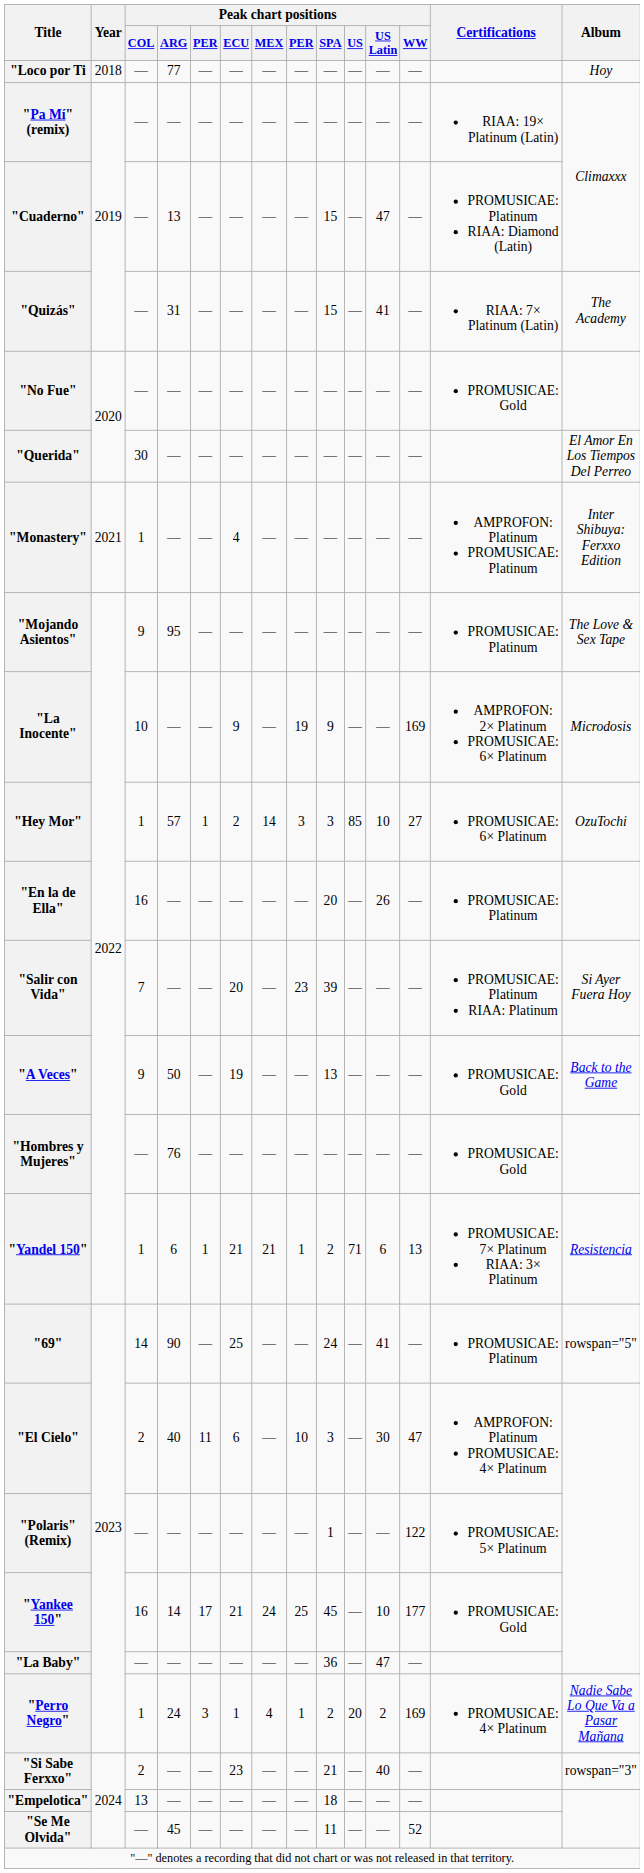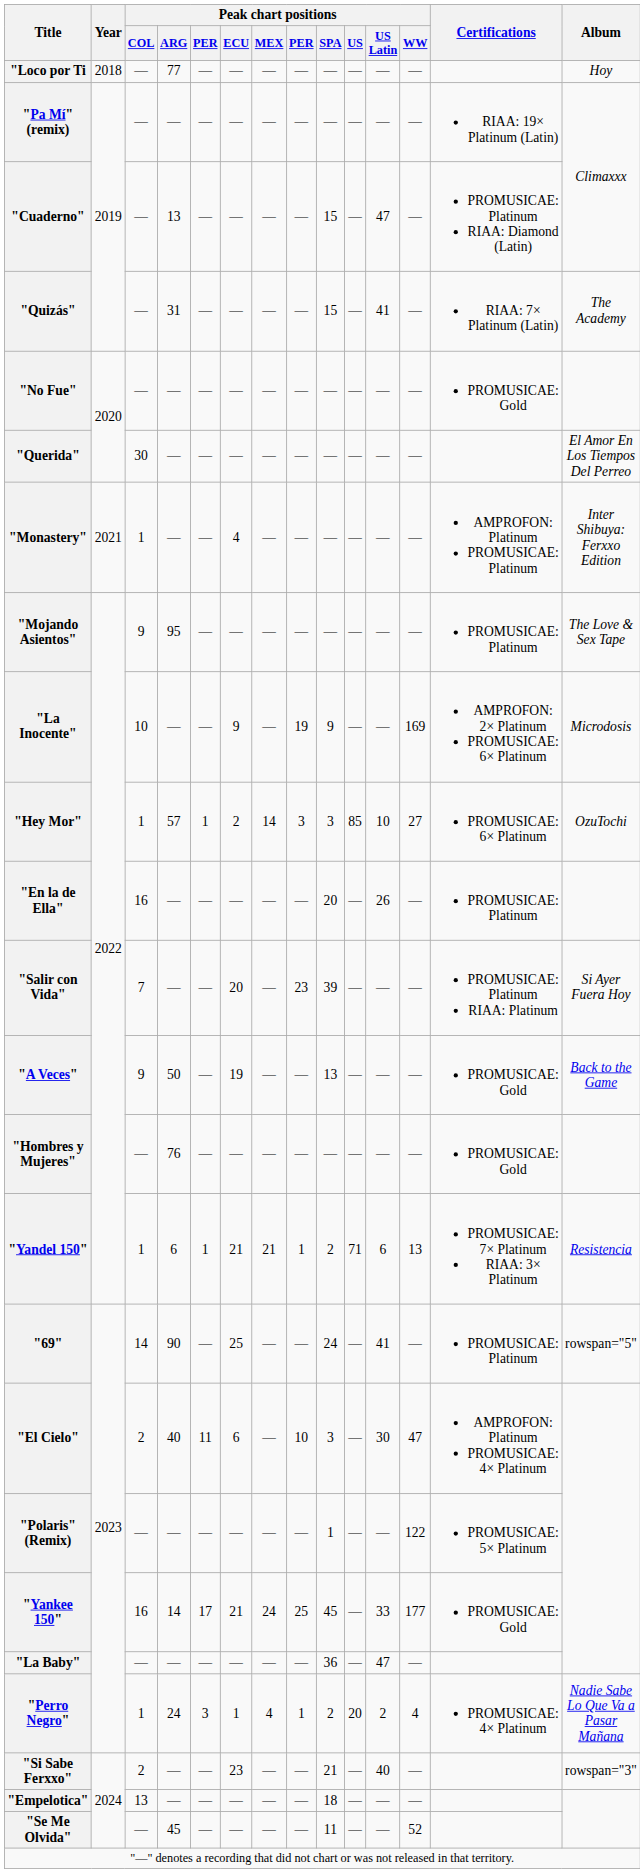(383, 1612) 10 -> (383, 1612) 33
(415, 1713) 169 -> (415, 1713) 4
